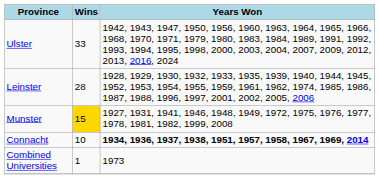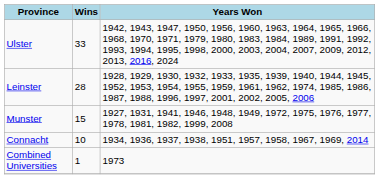(80, 119) gold background -> (80, 119) no background
(235, 140) bold -> (235, 140) normal
